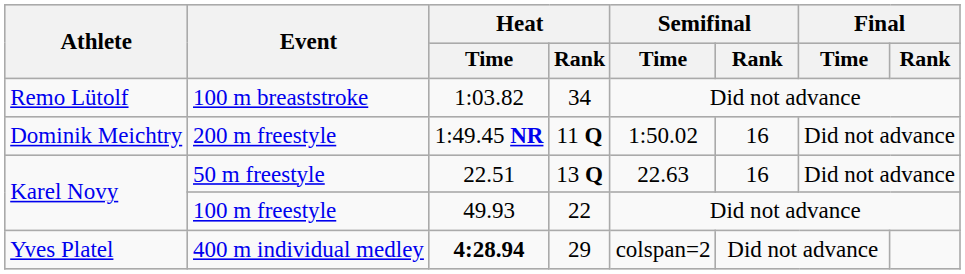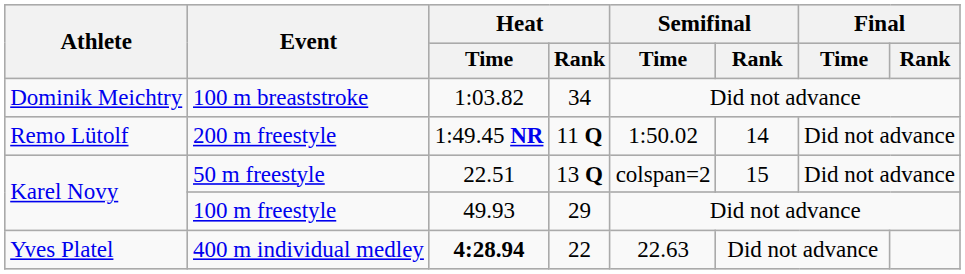(69, 97) Remo Lütolf -> (96, 97) Dominik Meichtry
(96, 135) Dominik Meichtry -> (69, 135) Remo Lütolf
(757, 135) 16 -> (757, 135) 14
(663, 173) 22.63 -> (663, 173) colspan=2
(757, 173) 16 -> (757, 173) 15
(580, 211) 22 -> (580, 211) 29
(580, 249) 29 -> (580, 249) 22
(663, 249) colspan=2 -> (663, 249) 22.63
